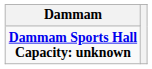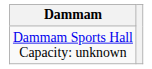(73, 44) bold -> (73, 44) normal
